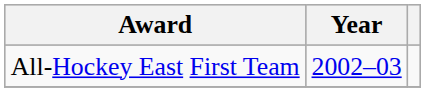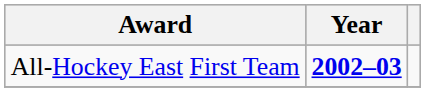(357, 65) normal -> (357, 65) bold
